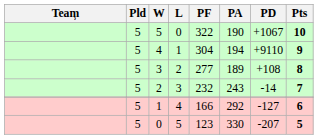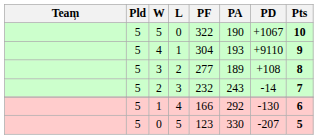(235, 50) 194 -> (235, 50) 193
(268, 106) -127 -> (268, 106) -130
